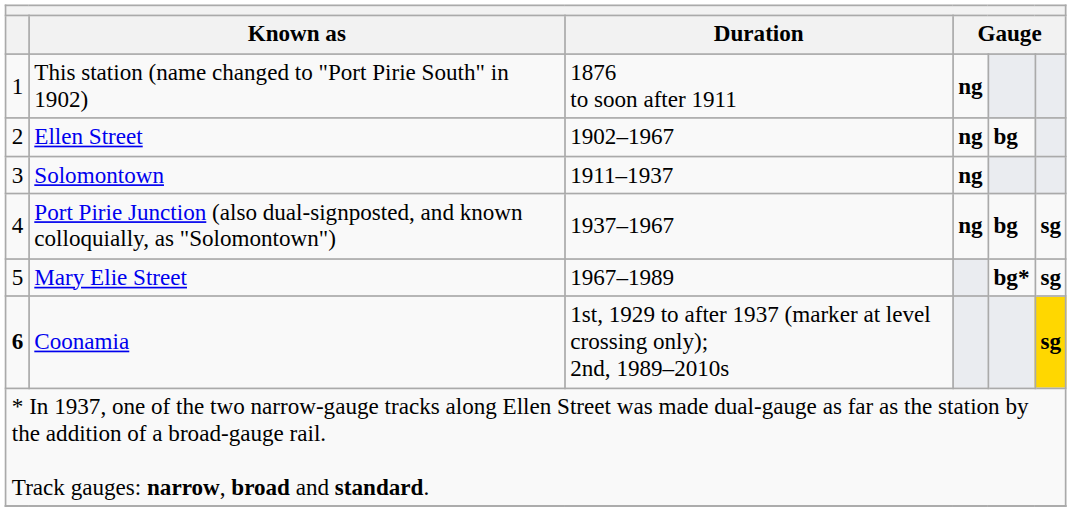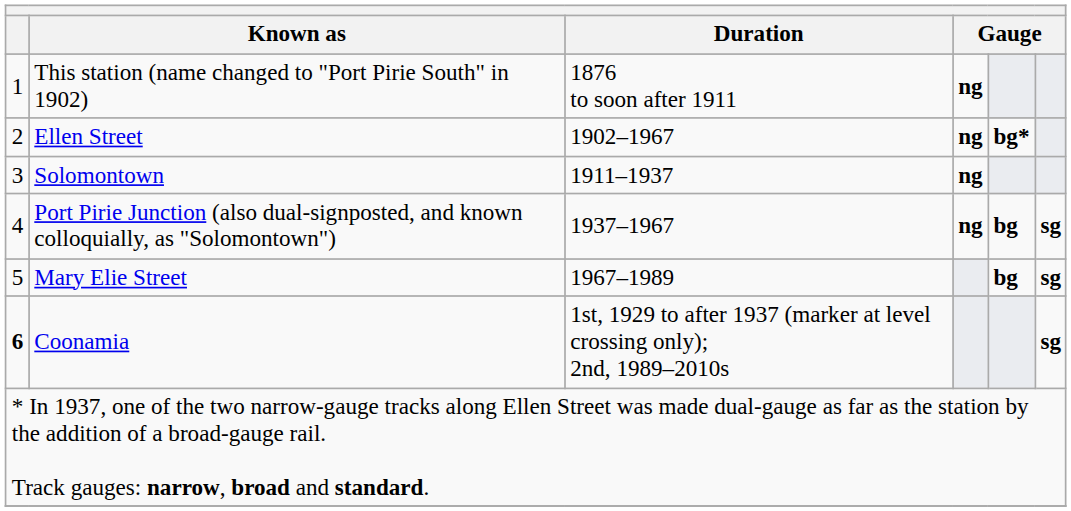(1006, 136) bg -> (1011, 136) bg*
(1011, 277) bg* -> (1006, 277) bg
(1051, 341) gold background -> (1051, 341) no background
